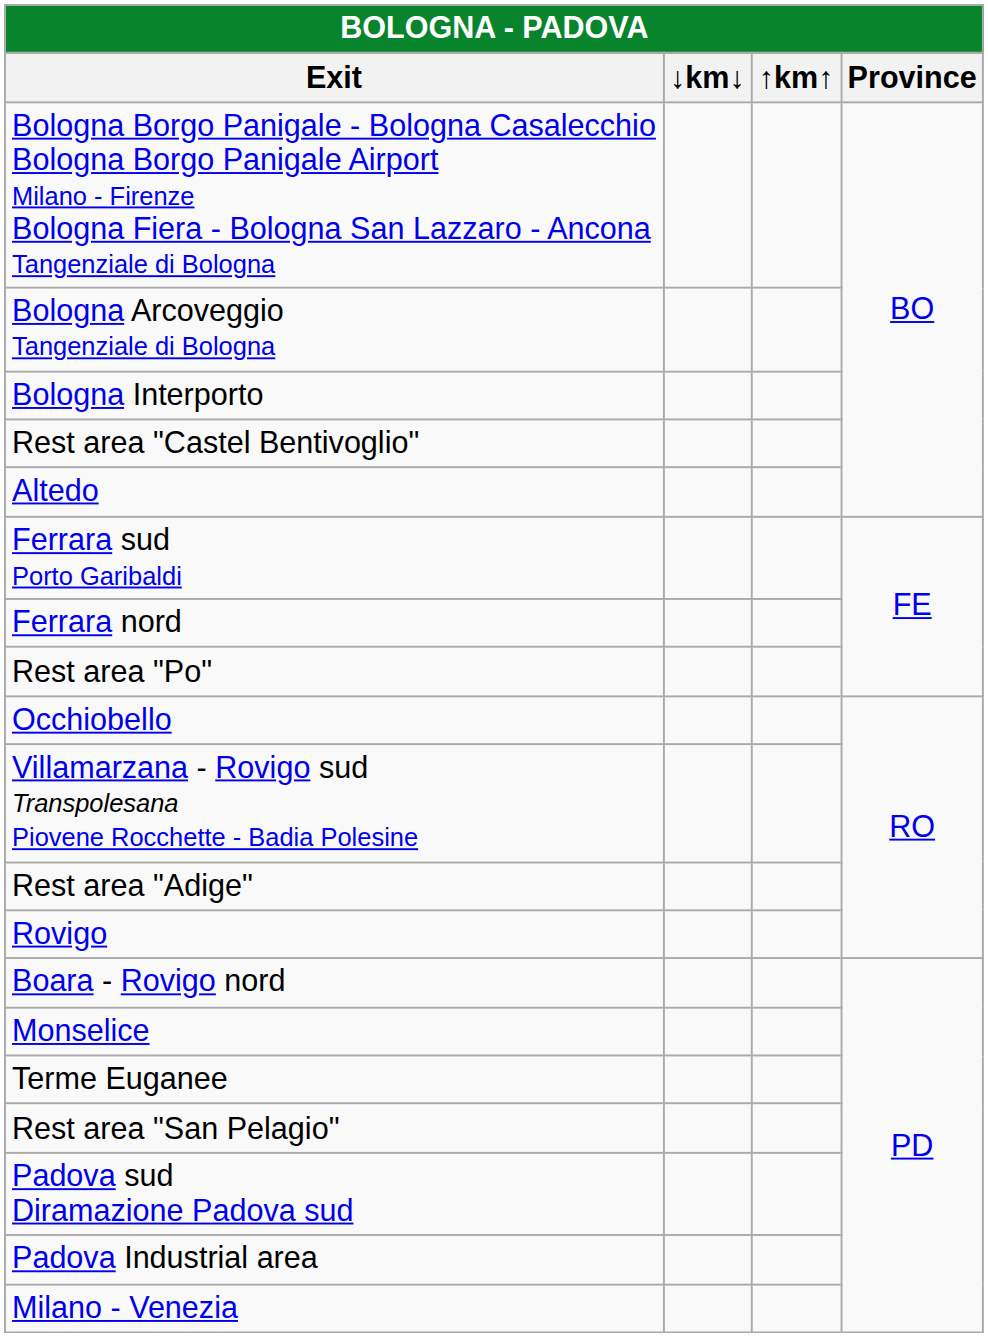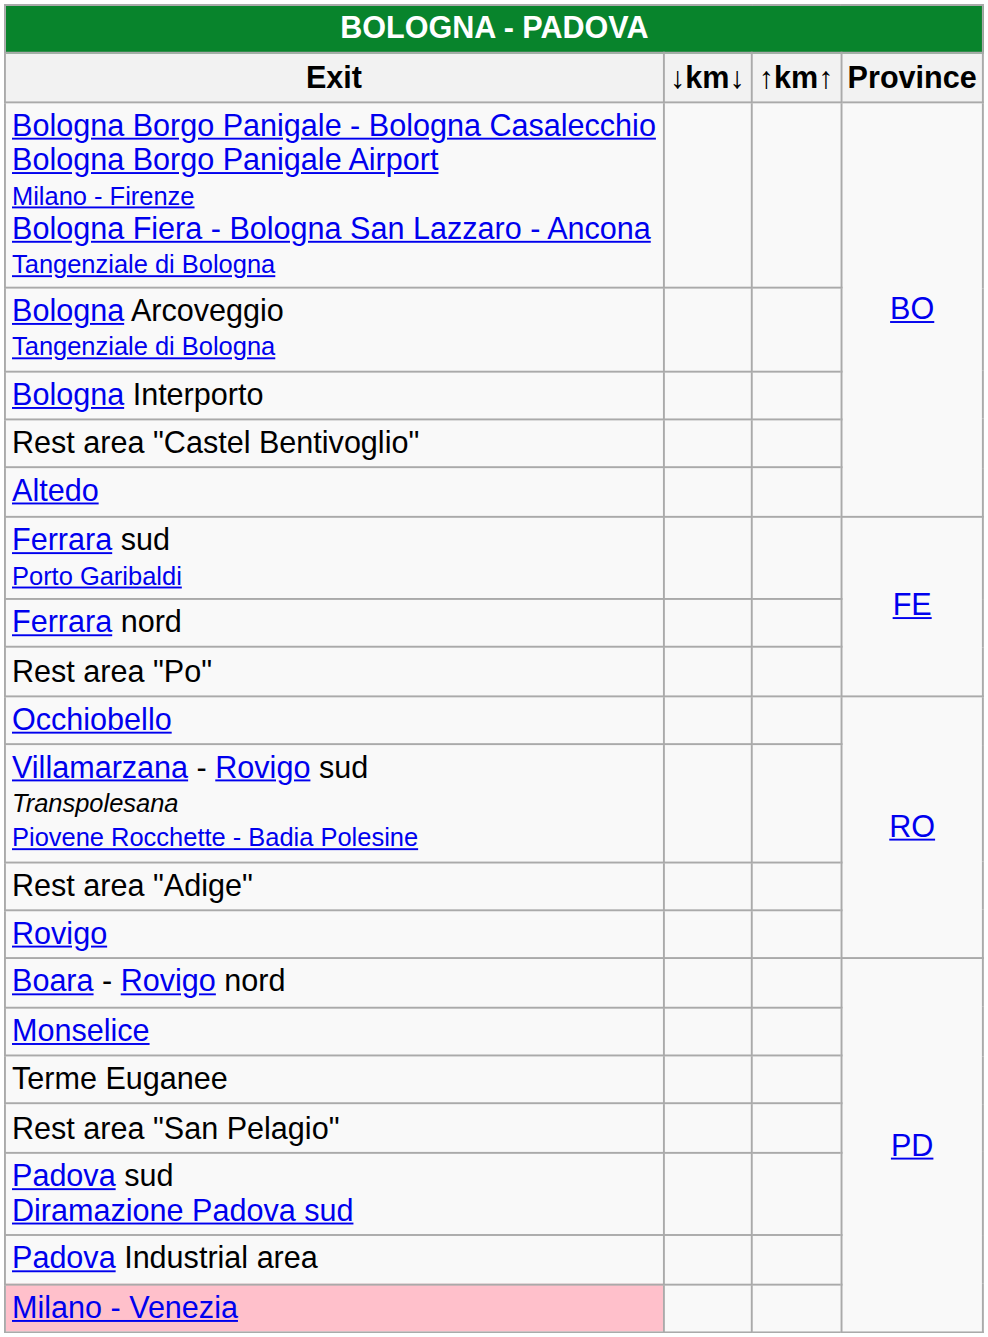(125, 1307) no background -> (125, 1307) pink background
